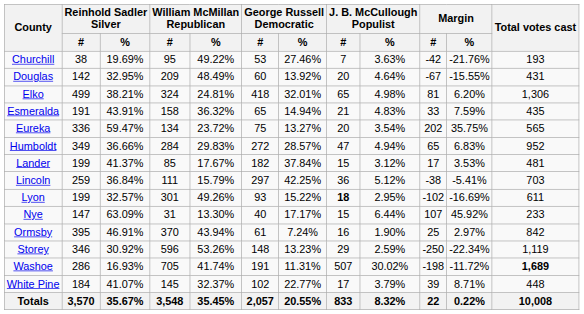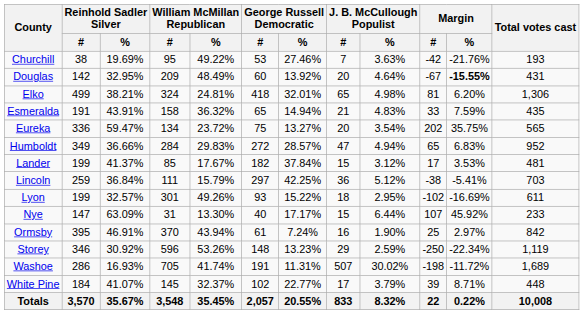(469, 77) normal -> (469, 77) bold
(343, 197) bold -> (343, 197) normal
(535, 266) bold -> (535, 266) normal
